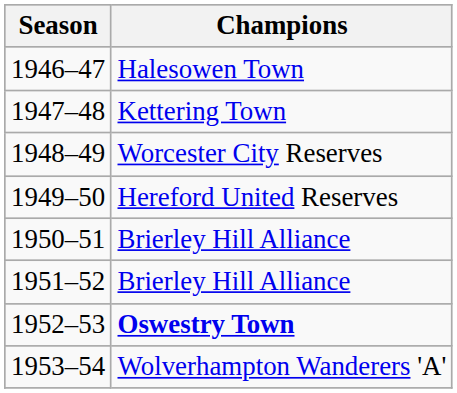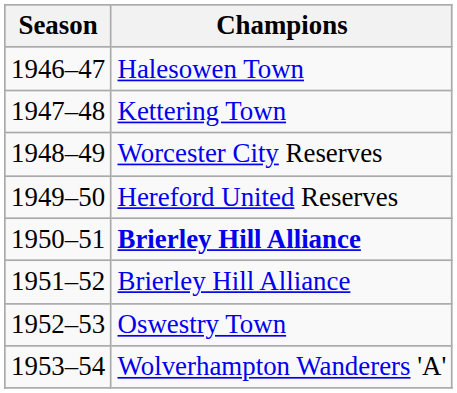(234, 238) normal -> (239, 238) bold
(206, 324) bold -> (202, 324) normal
